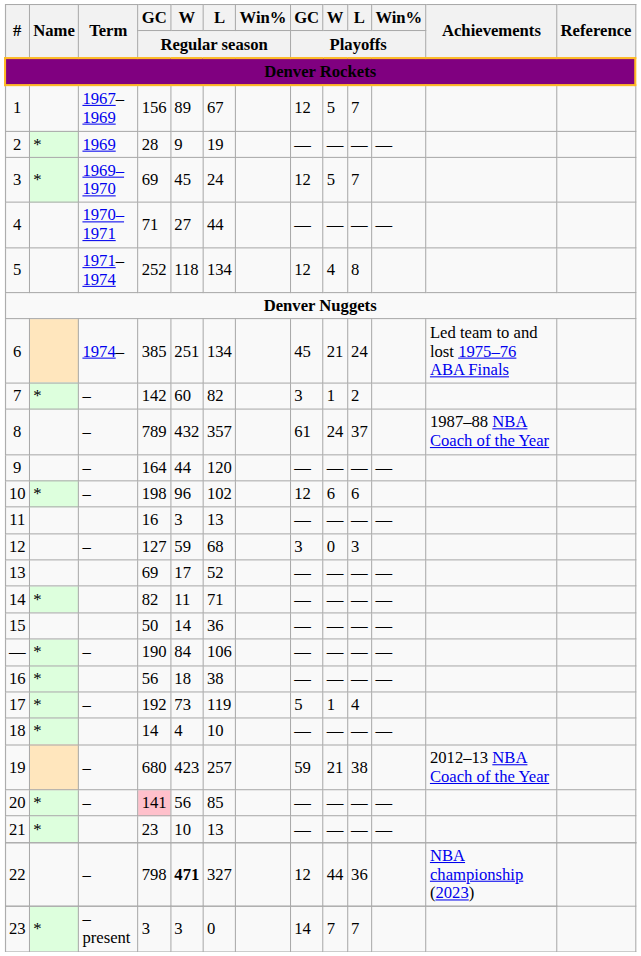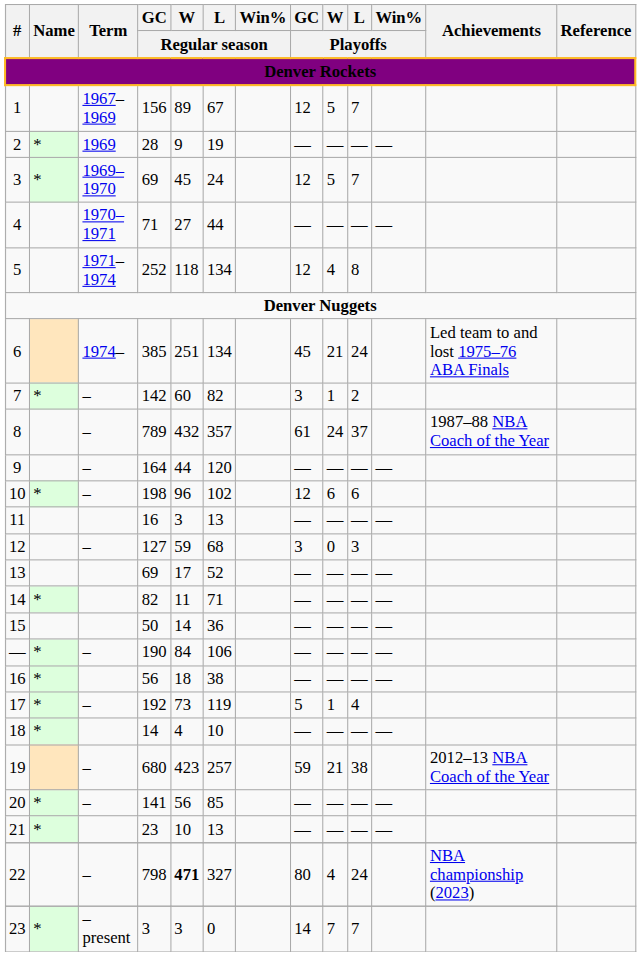(154, 802) pink background -> (154, 802) no background
(302, 874) 12 -> (302, 874) 80
(335, 874) 44 -> (331, 874) 4
(359, 874) 36 -> (359, 874) 24
